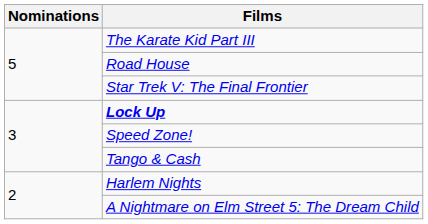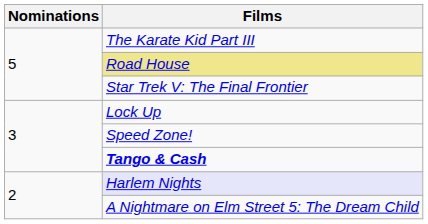(148, 64) no background -> (148, 64) khaki background
(136, 111) bold -> (134, 111) normal
(153, 159) normal -> (156, 159) bold
(154, 183) no background -> (154, 183) lavender background
